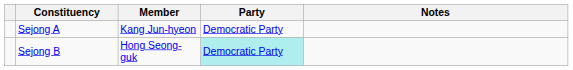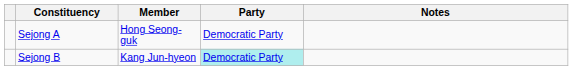(158, 29) Kang Jun-hyeon -> (151, 35) Hong Seong-guk
(151, 51) Hong Seong-guk -> (158, 57) Kang Jun-hyeon
